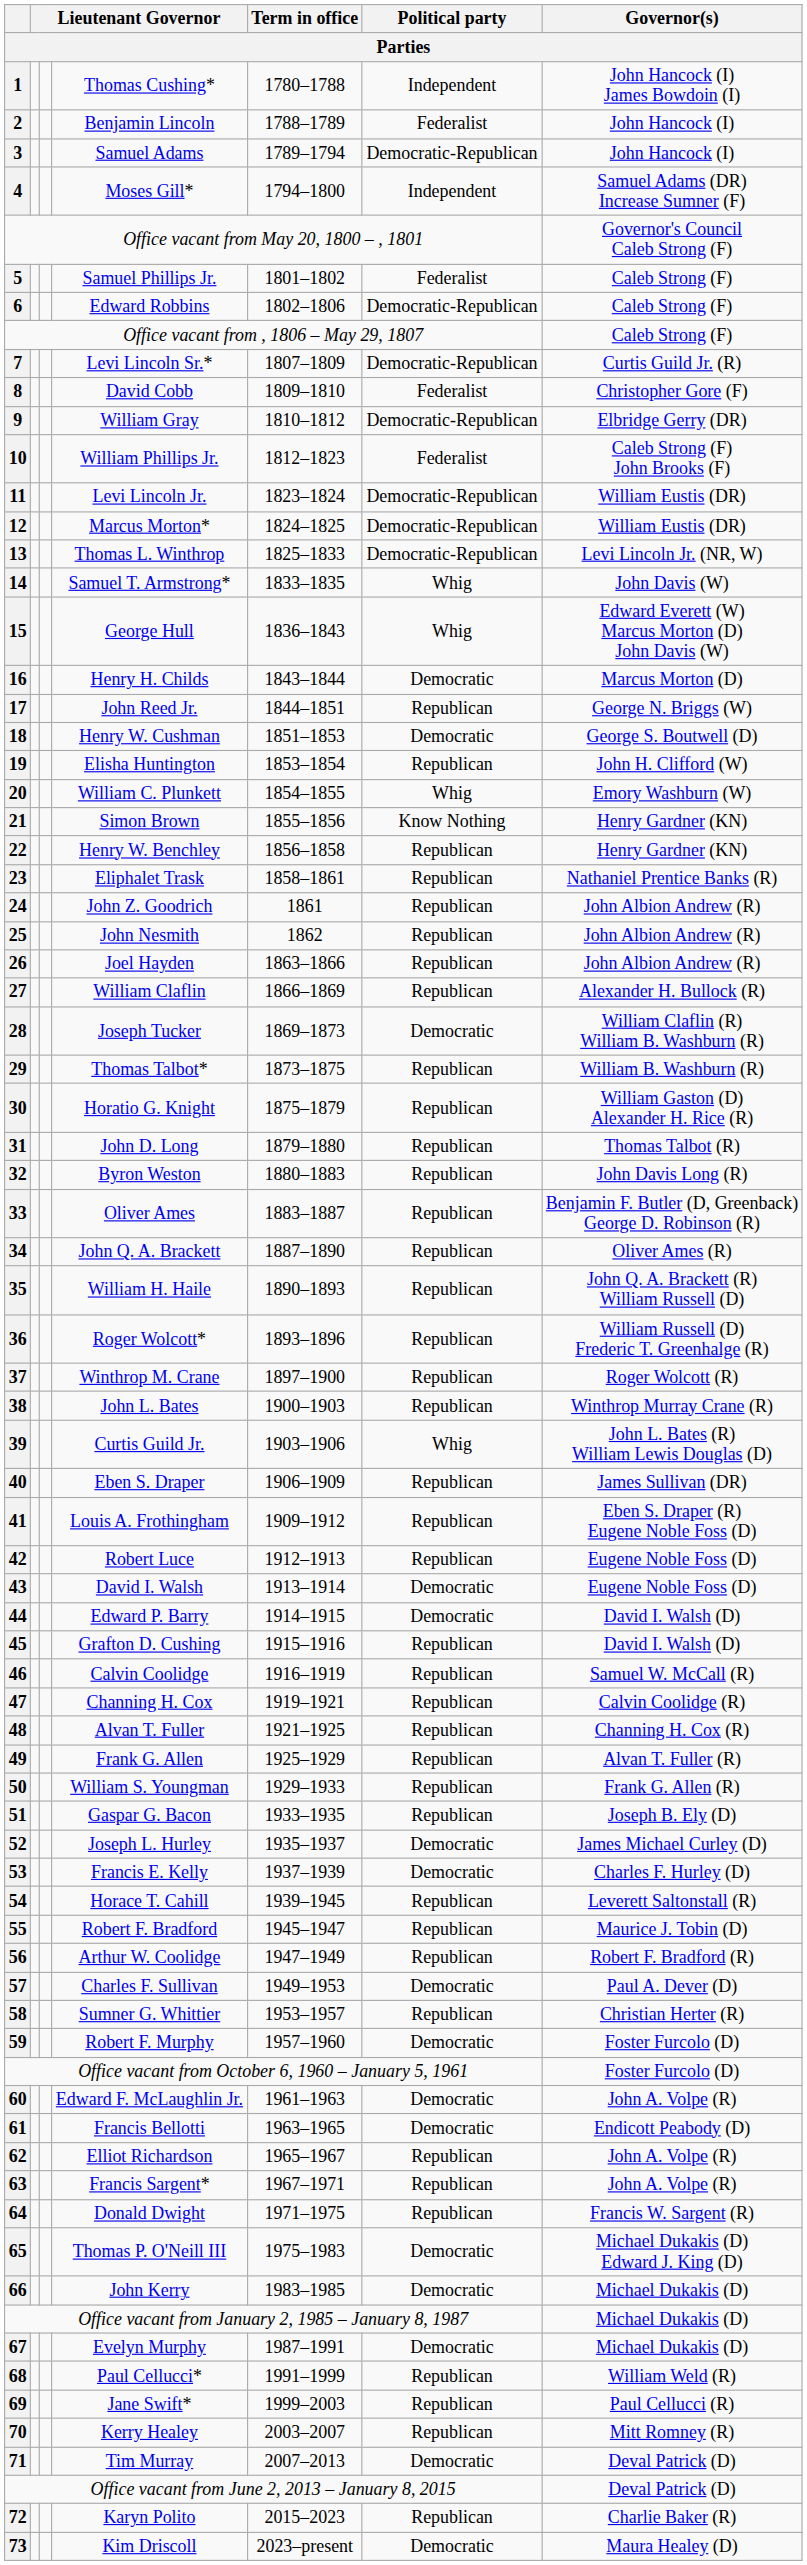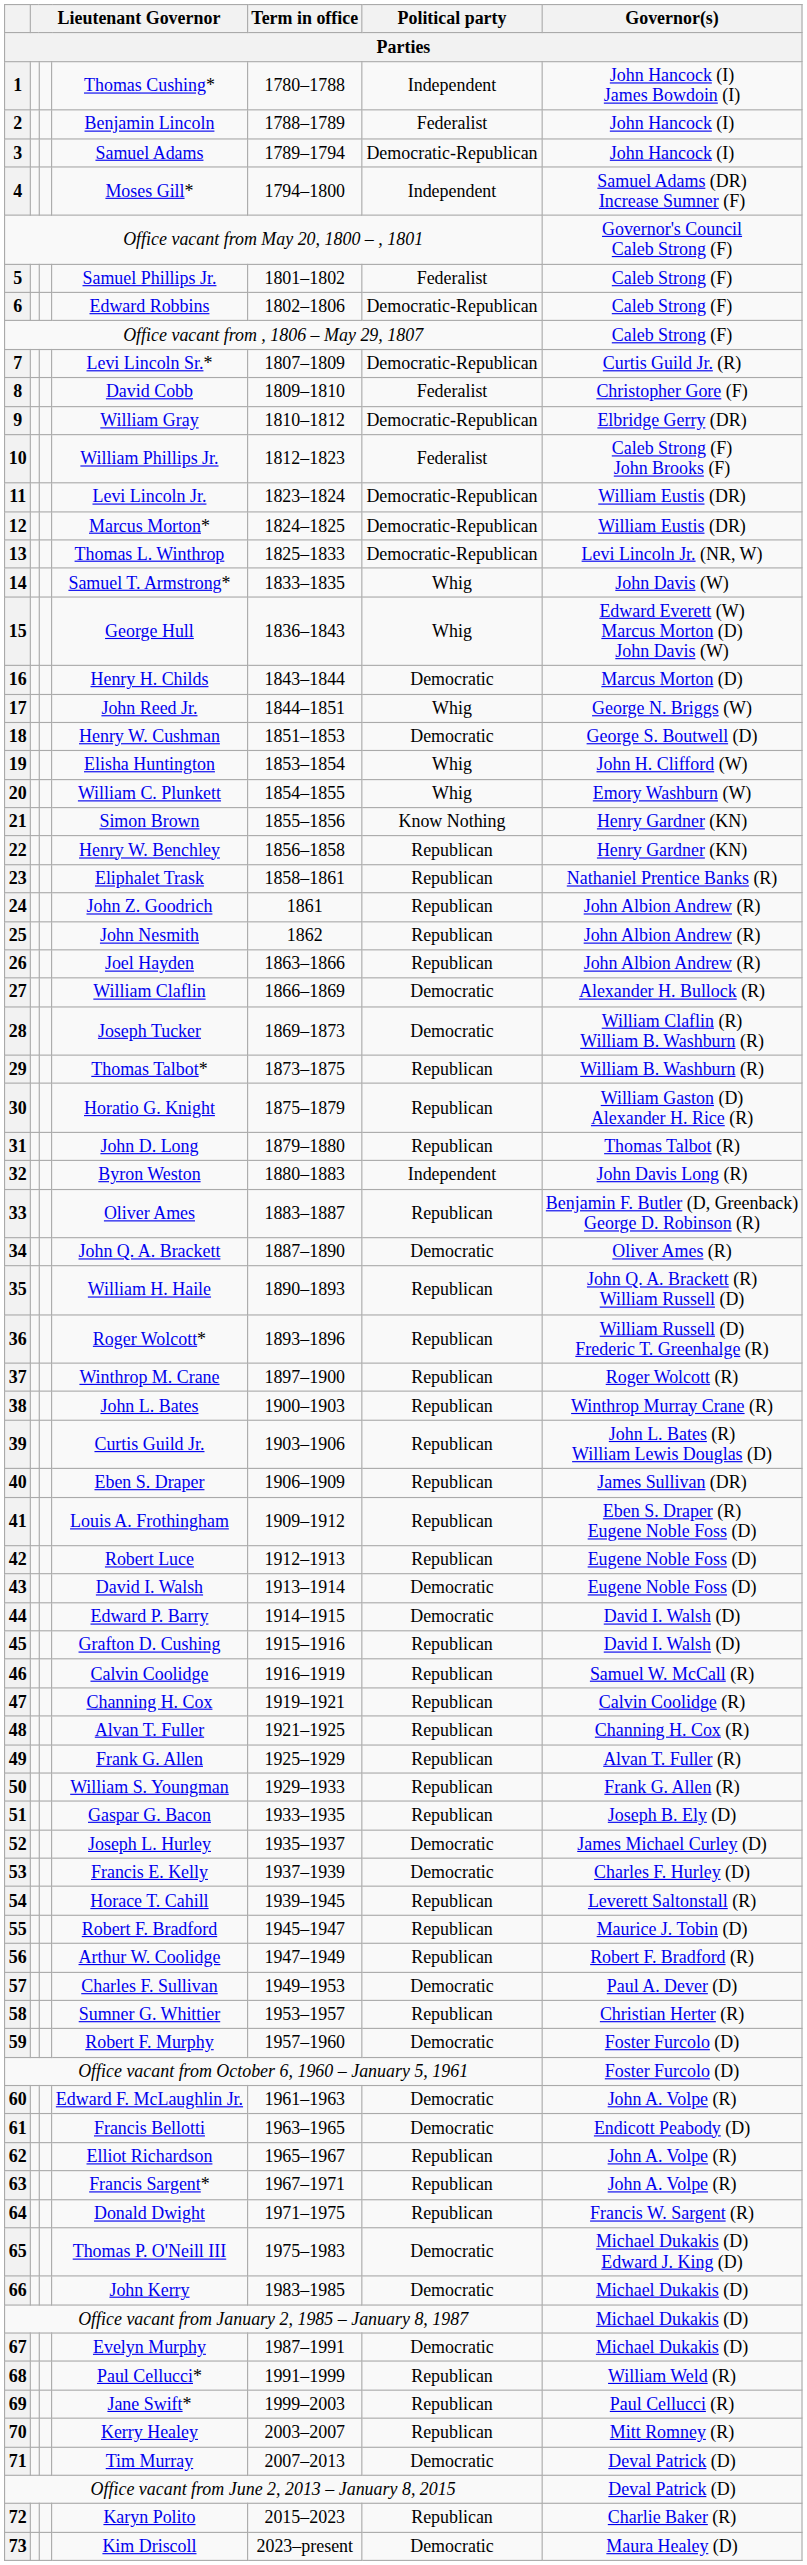(452, 708) Republican -> (452, 708) Whig
(452, 764) Republican -> (452, 764) Whig
(452, 992) Republican -> (452, 992) Democratic
(452, 1174) Republican -> (452, 1174) Independent
(452, 1251) Republican -> (452, 1251) Democratic
(452, 1444) Whig -> (452, 1444) Republican
